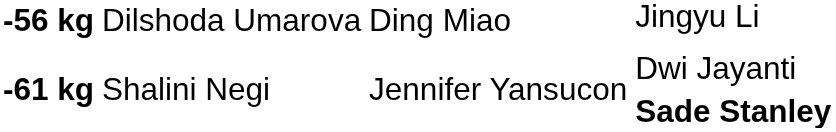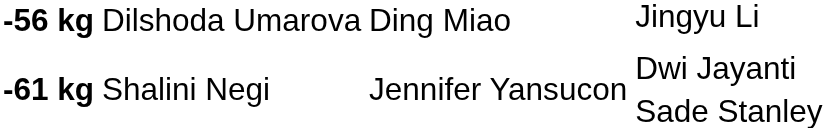(733, 111) bold -> (729, 111) normal
